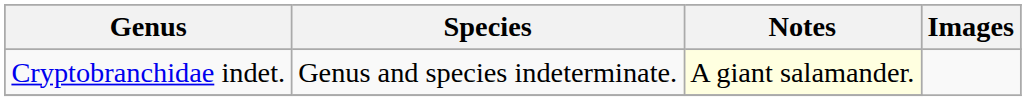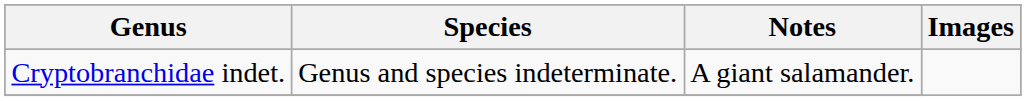(802, 71) lightyellow background -> (802, 71) no background
